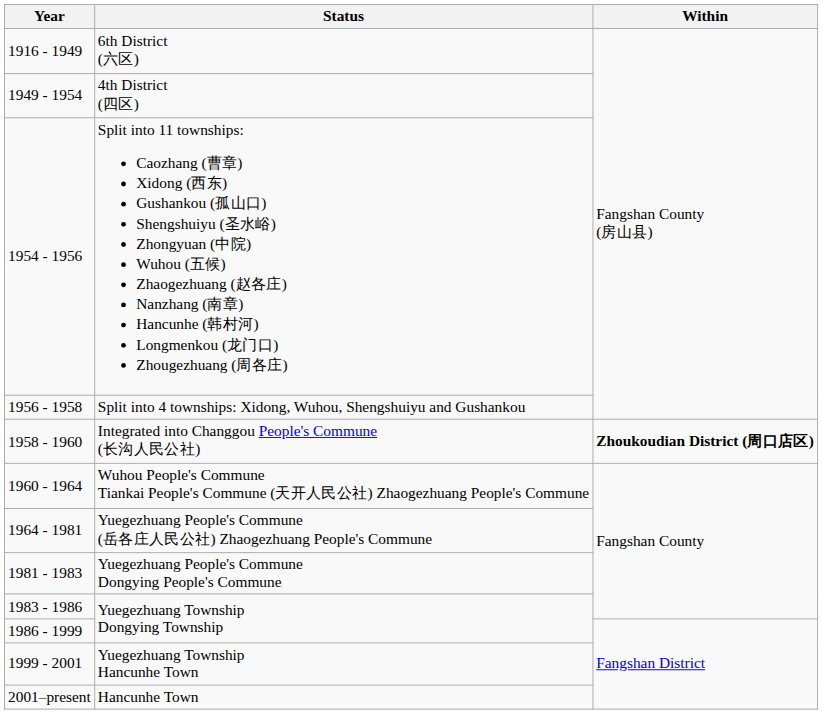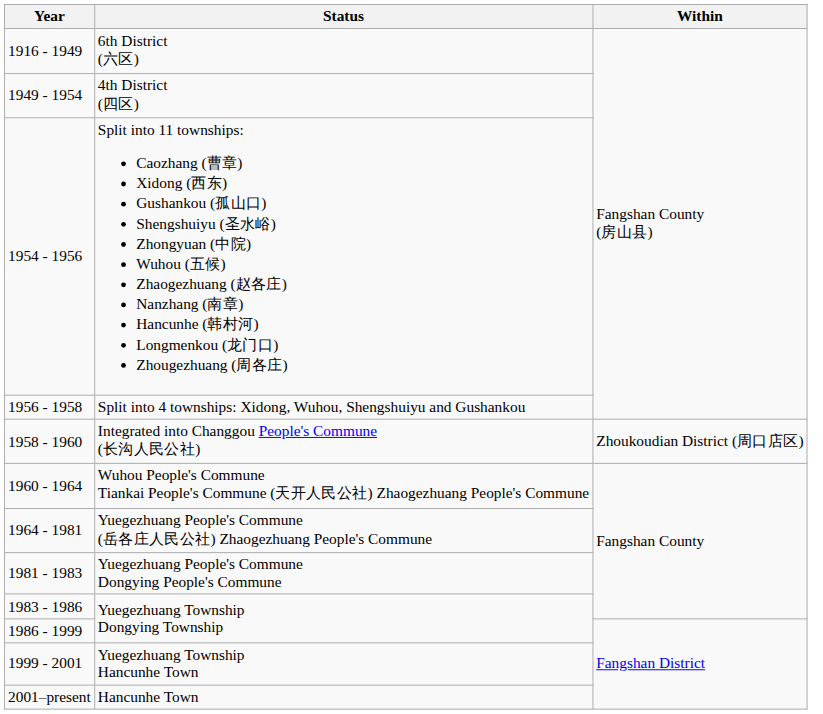(705, 440) bold -> (700, 440) normal
